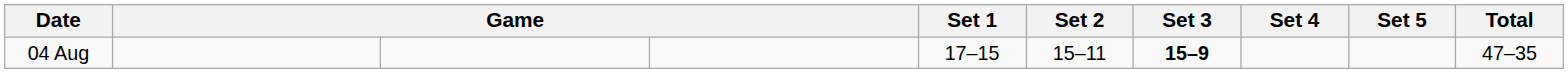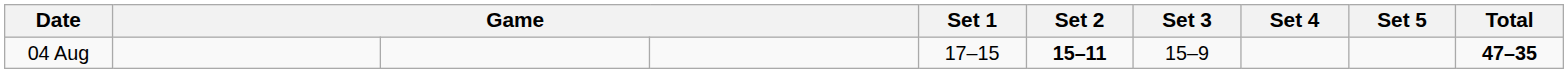(1080, 53) normal -> (1080, 53) bold
(1187, 53) bold -> (1187, 53) normal
(1510, 53) normal -> (1510, 53) bold
